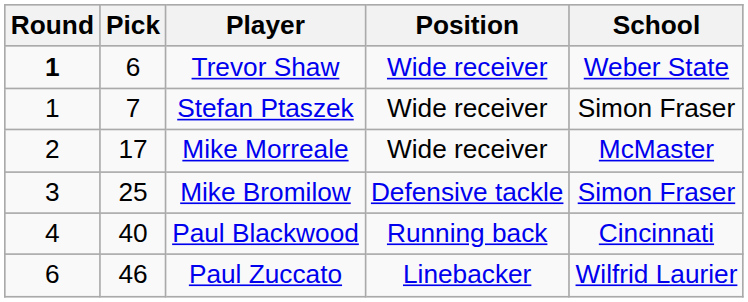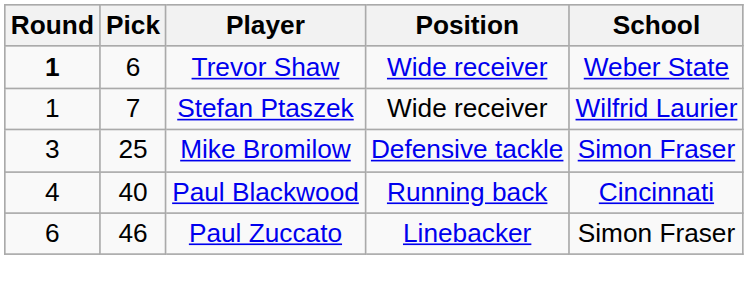(656, 108) Simon Fraser -> (656, 108) Wilfrid Laurier
- row: (265, 150)
(656, 274) Wilfrid Laurier -> (656, 233) Simon Fraser
